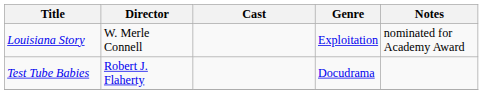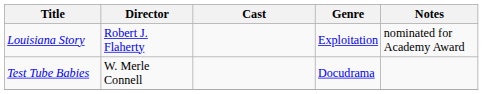(127, 40) W. Merle Connell -> (126, 40) Robert J. Flaherty
(126, 73) Robert J. Flaherty -> (127, 73) W. Merle Connell
